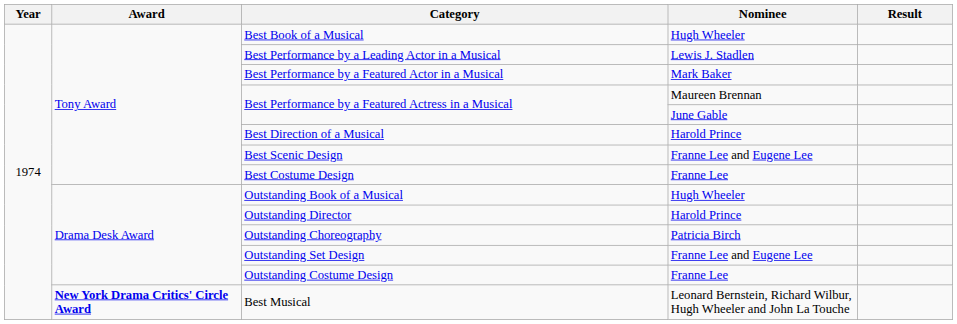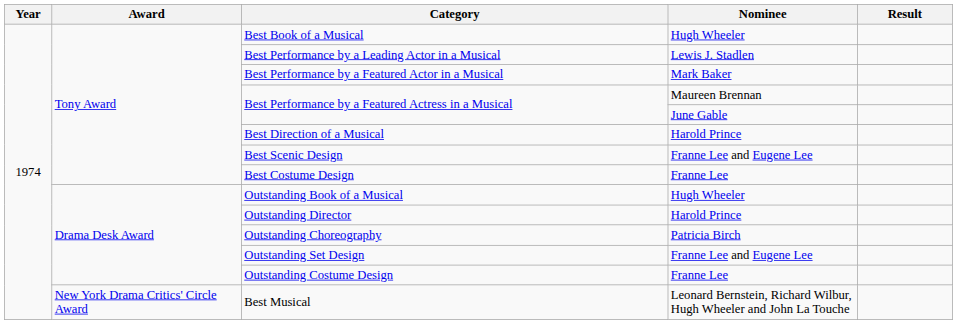(141, 302) bold -> (136, 302) normal
